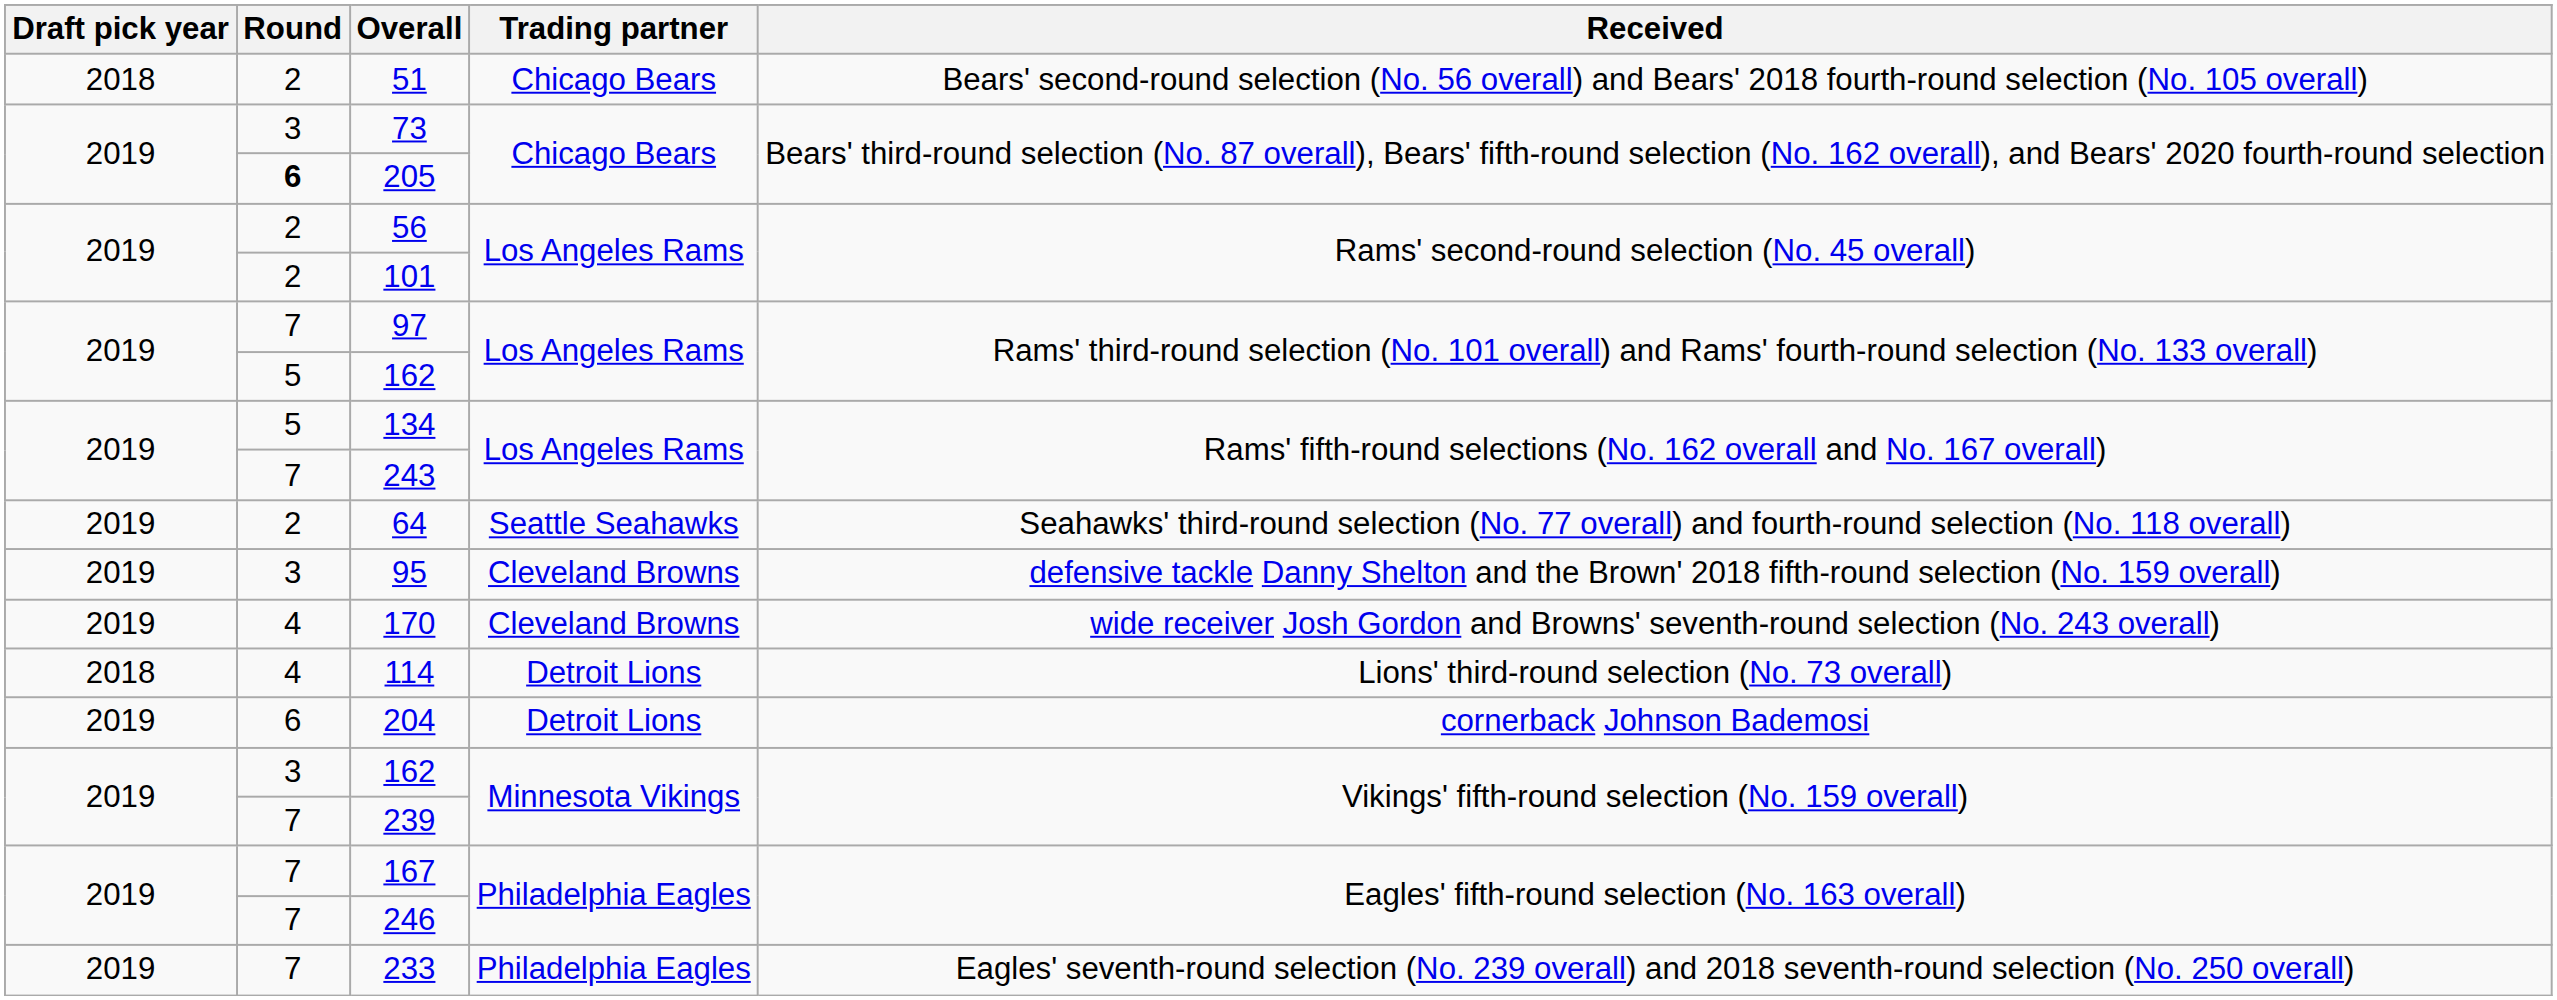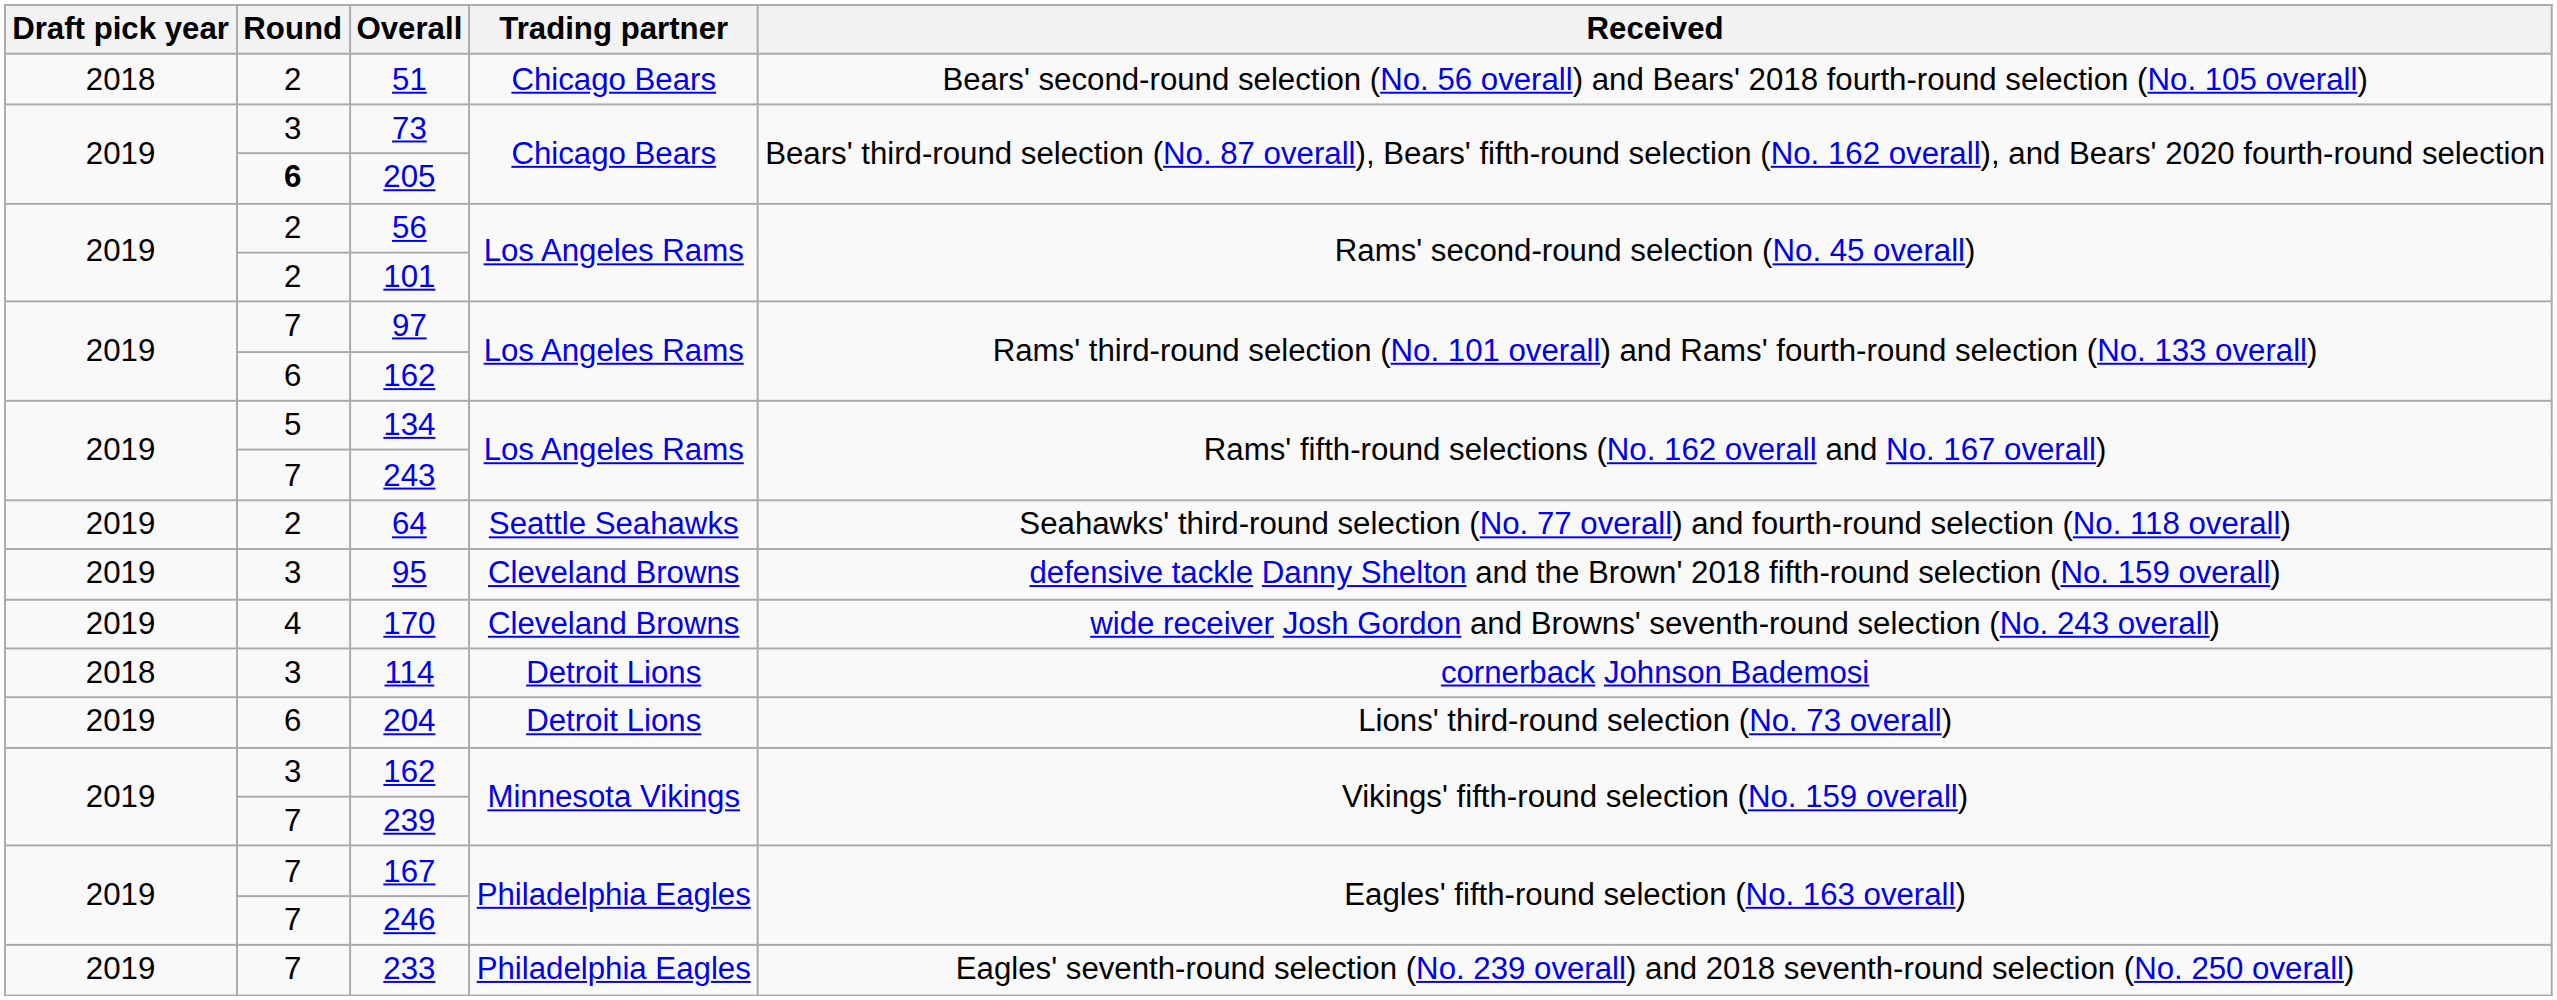(293, 375) 5 -> (293, 375) 6
(293, 672) 4 -> (293, 672) 3
(1655, 672) Lions' third-round selection (No. 73 overall) -> (1655, 672) cornerback Johnson Bademosi
(1655, 721) cornerback Johnson Bademosi -> (1655, 721) Lions' third-round selection (No. 73 overall)
